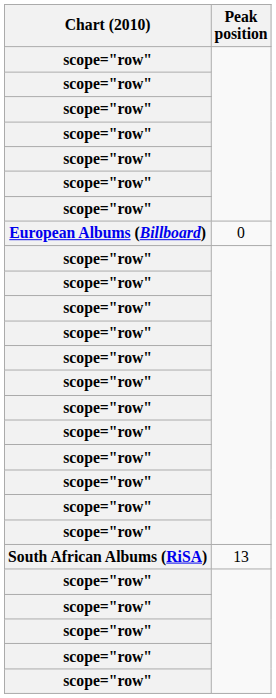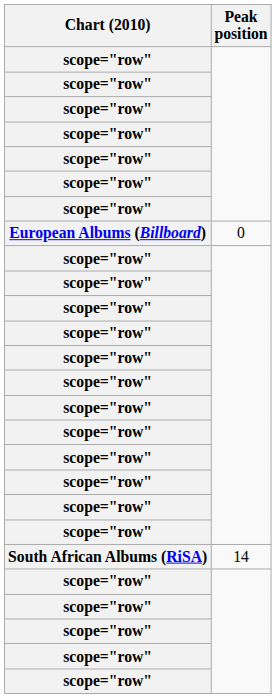(241, 556) 13 -> (241, 556) 14
